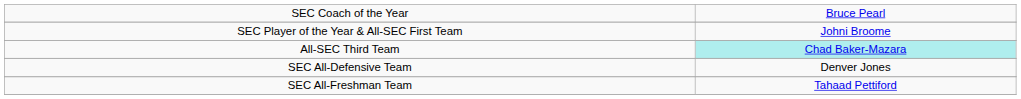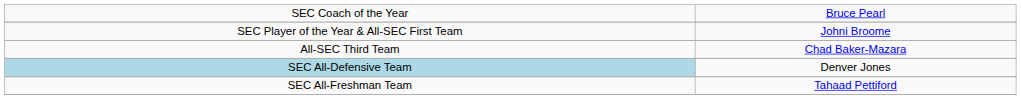(856, 49) paleturquoise background -> (856, 49) no background
(350, 67) no background -> (350, 67) lightblue background
